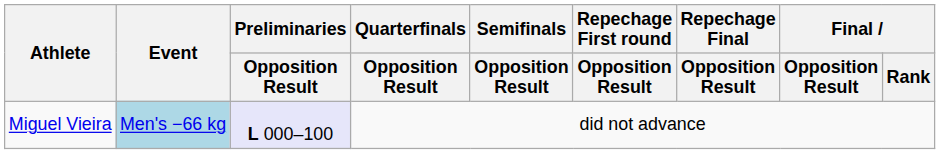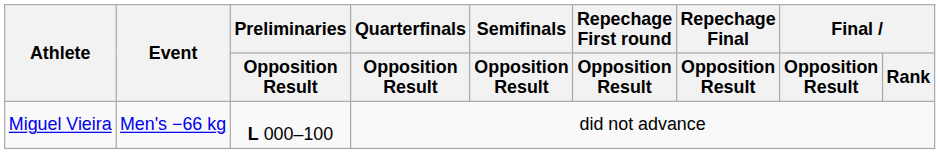(173, 125) lightblue background -> (173, 125) no background
(290, 135) lavender background -> (290, 135) no background
